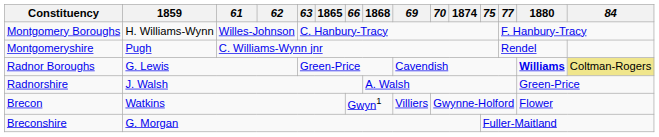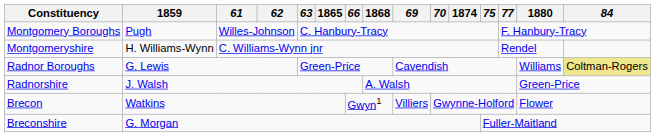(170, 31) H. Williams-Wynn -> (138, 31) Pugh
(138, 48) Pugh -> (170, 48) H. Williams-Wynn
(542, 66) bold -> (540, 66) normal
